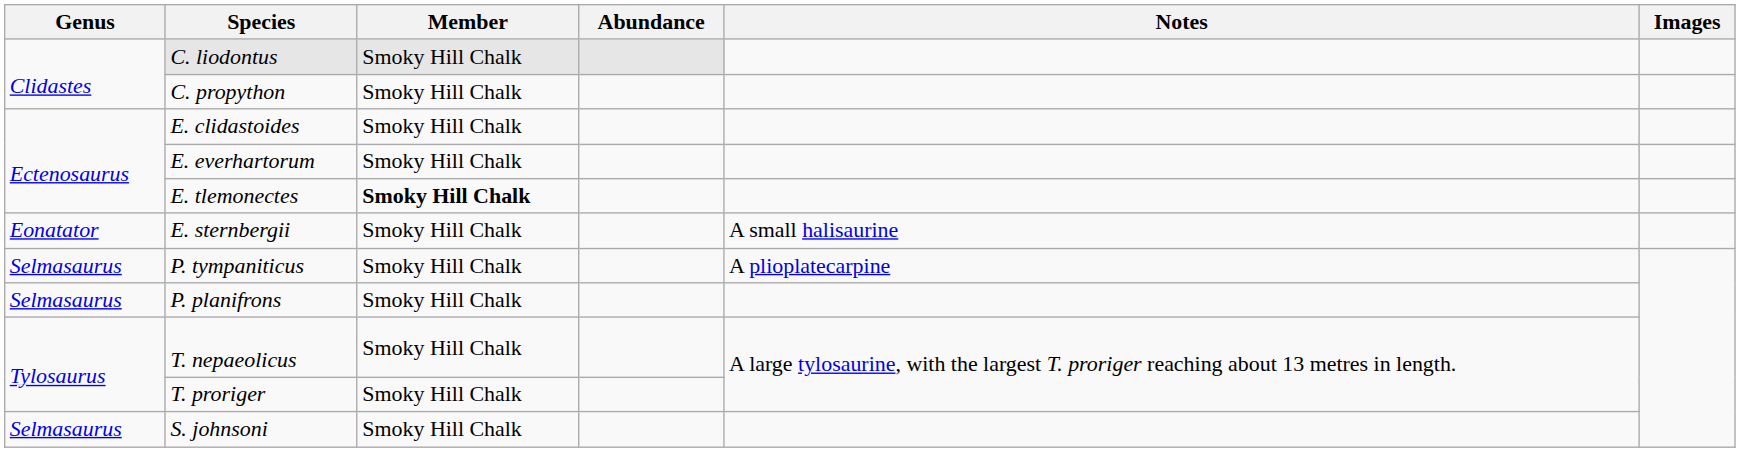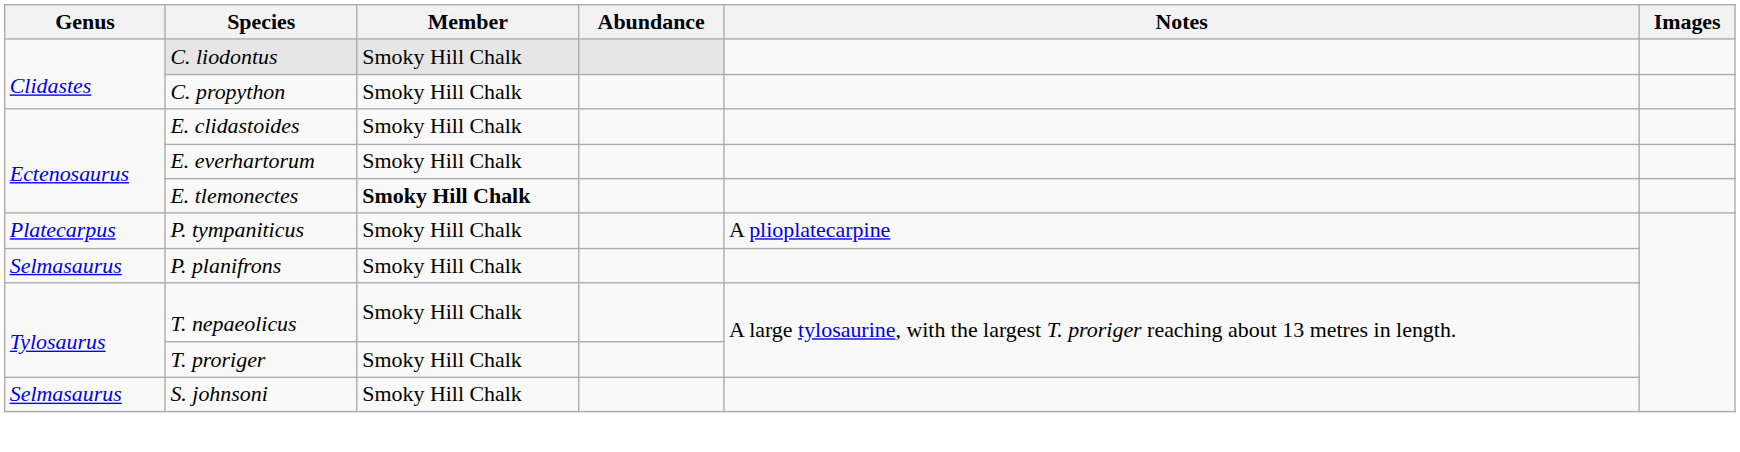- row: (230, 230)
(66, 265) Selmasaurus -> (63, 230) Platecarpus
